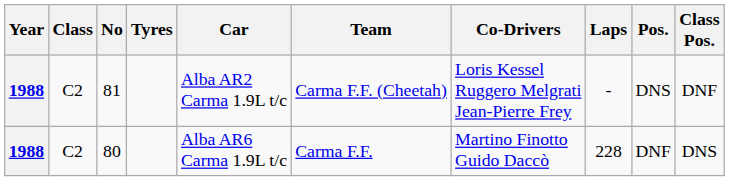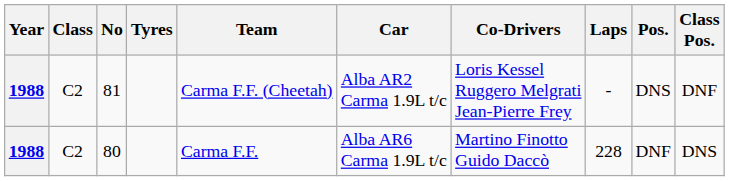columns swapped: (234, 29) <-> (371, 29)
